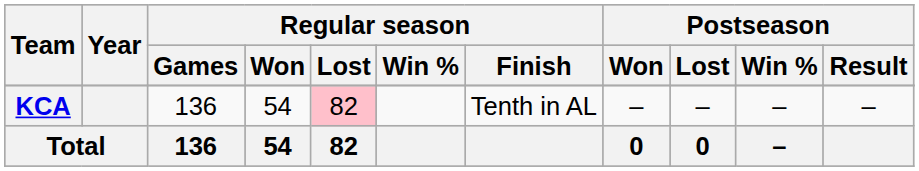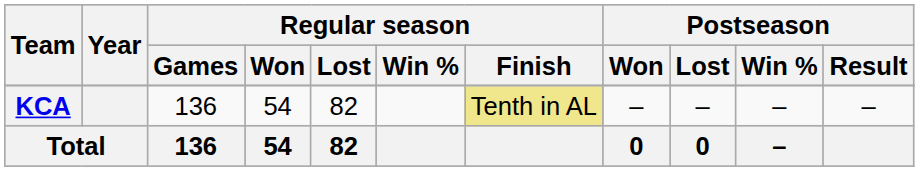(344, 106) pink background -> (344, 106) no background
(534, 106) no background -> (534, 106) khaki background
